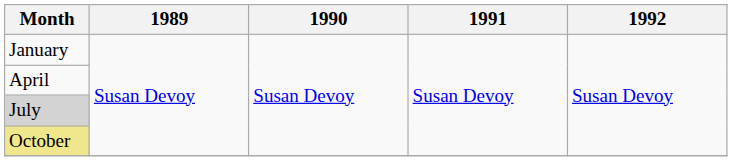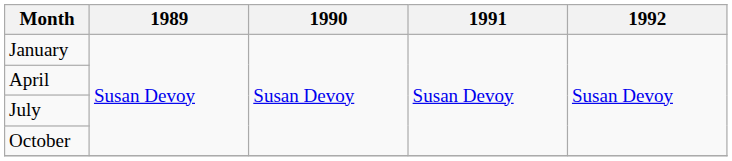(25, 110) lightgrey background -> (25, 110) no background
(40, 140) khaki background -> (40, 140) no background
